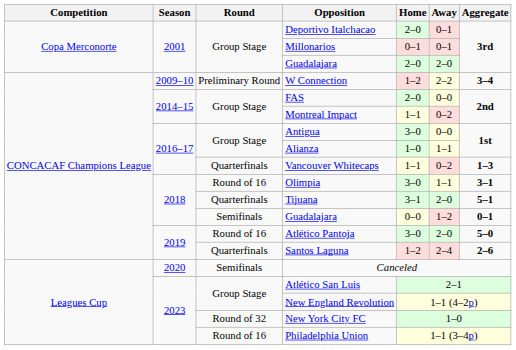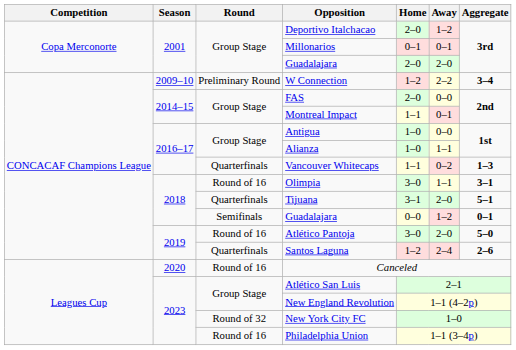(444, 30) 0–1 -> (444, 30) 1–2
(444, 115) 0–2 -> (444, 115) 0–1
(413, 132) 3–0 -> (413, 132) 1–0
(239, 268) Semifinals -> (239, 268) Round of 16
